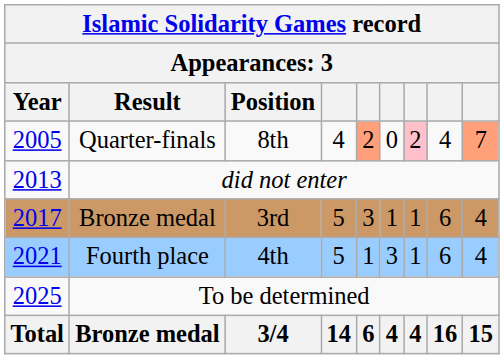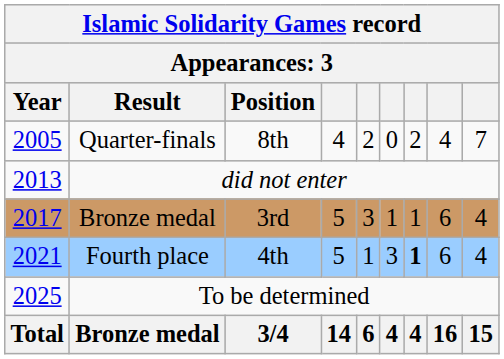(368, 140) lightsalmon background -> (368, 140) no background
(415, 140) pink background -> (415, 140) no background
(481, 140) lightsalmon background -> (481, 140) no background
(415, 256) normal -> (415, 256) bold
